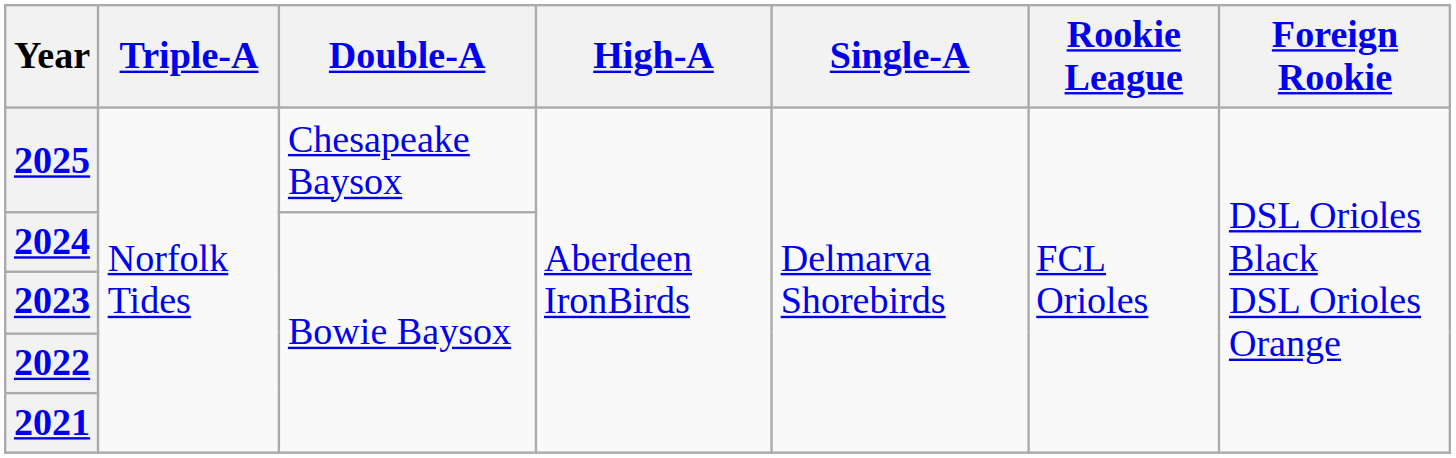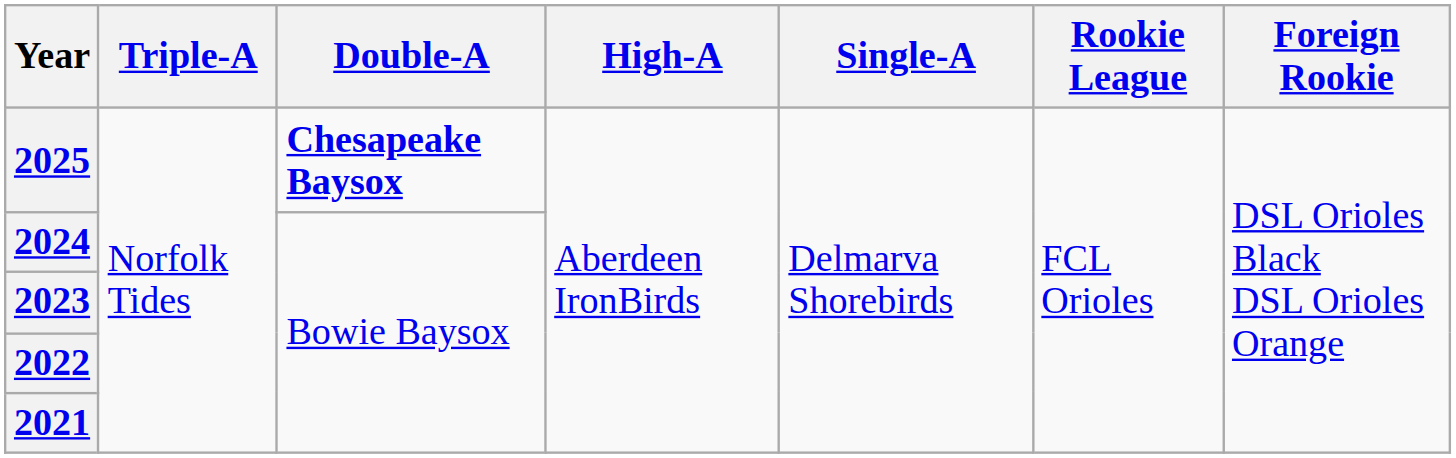(379, 159) normal -> (384, 159) bold
